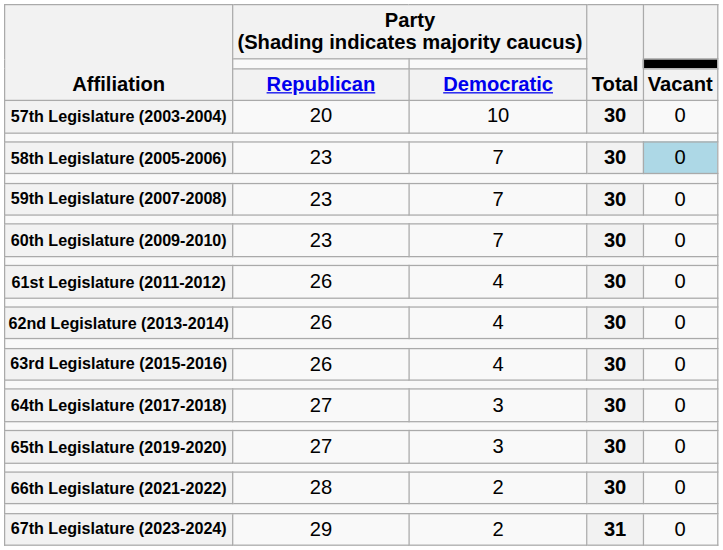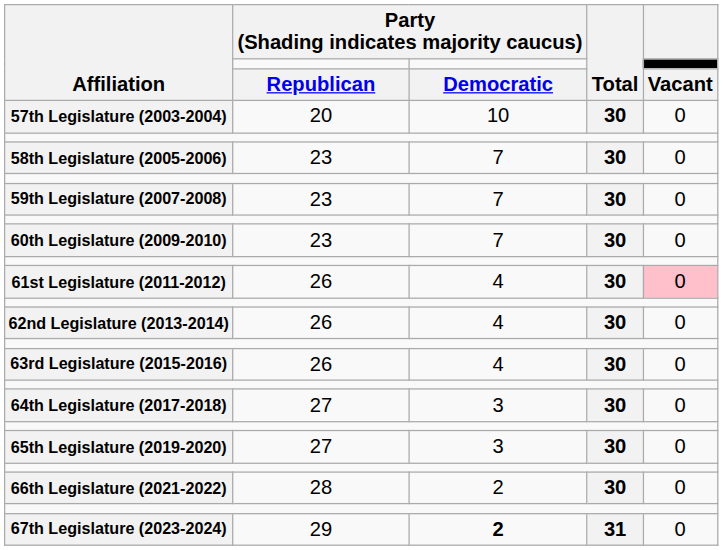(680, 157) lightblue background -> (680, 157) no background
(680, 281) no background -> (680, 281) pink background
(498, 529) normal -> (498, 529) bold
